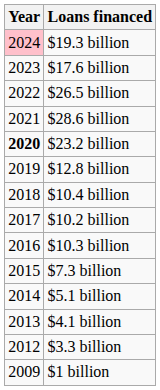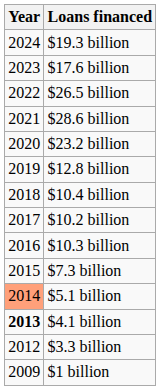(24, 42) pink background -> (24, 42) no background
(24, 144) bold -> (24, 144) normal
(24, 296) no background -> (24, 296) lightsalmon background
(24, 321) normal -> (24, 321) bold
